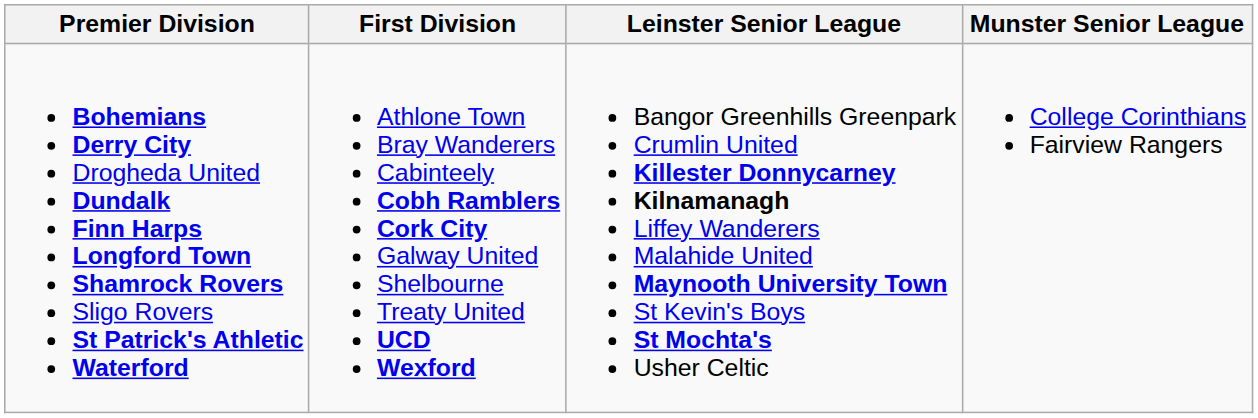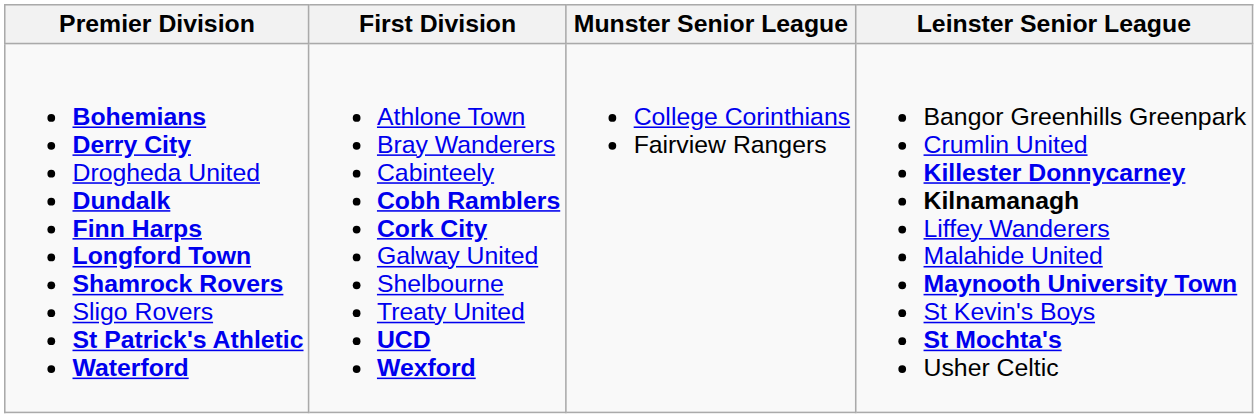columns swapped: (764, 24) <-> (1107, 24)
